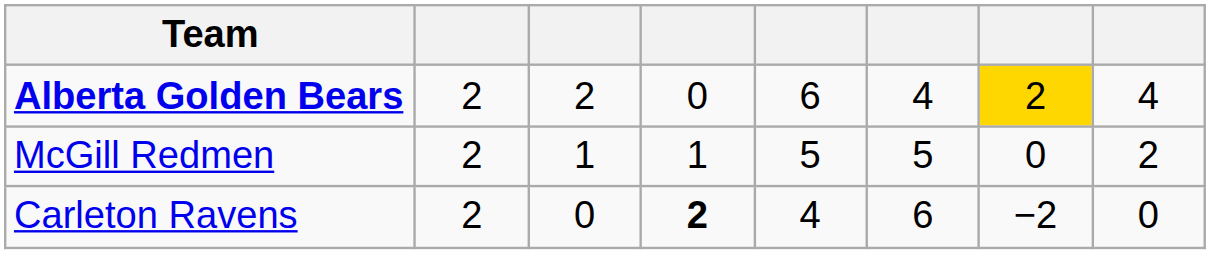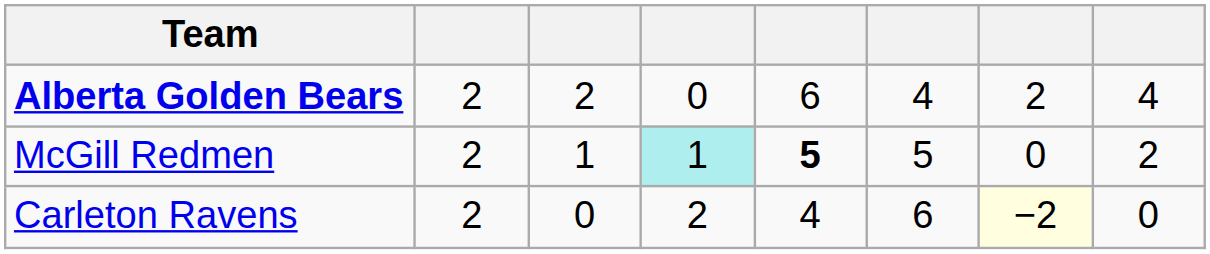(1036, 95) gold background -> (1036, 95) no background
(697, 155) no background -> (697, 155) paleturquoise background
(810, 155) normal -> (810, 155) bold
(697, 215) bold -> (697, 215) normal
(1036, 215) no background -> (1036, 215) lightyellow background
